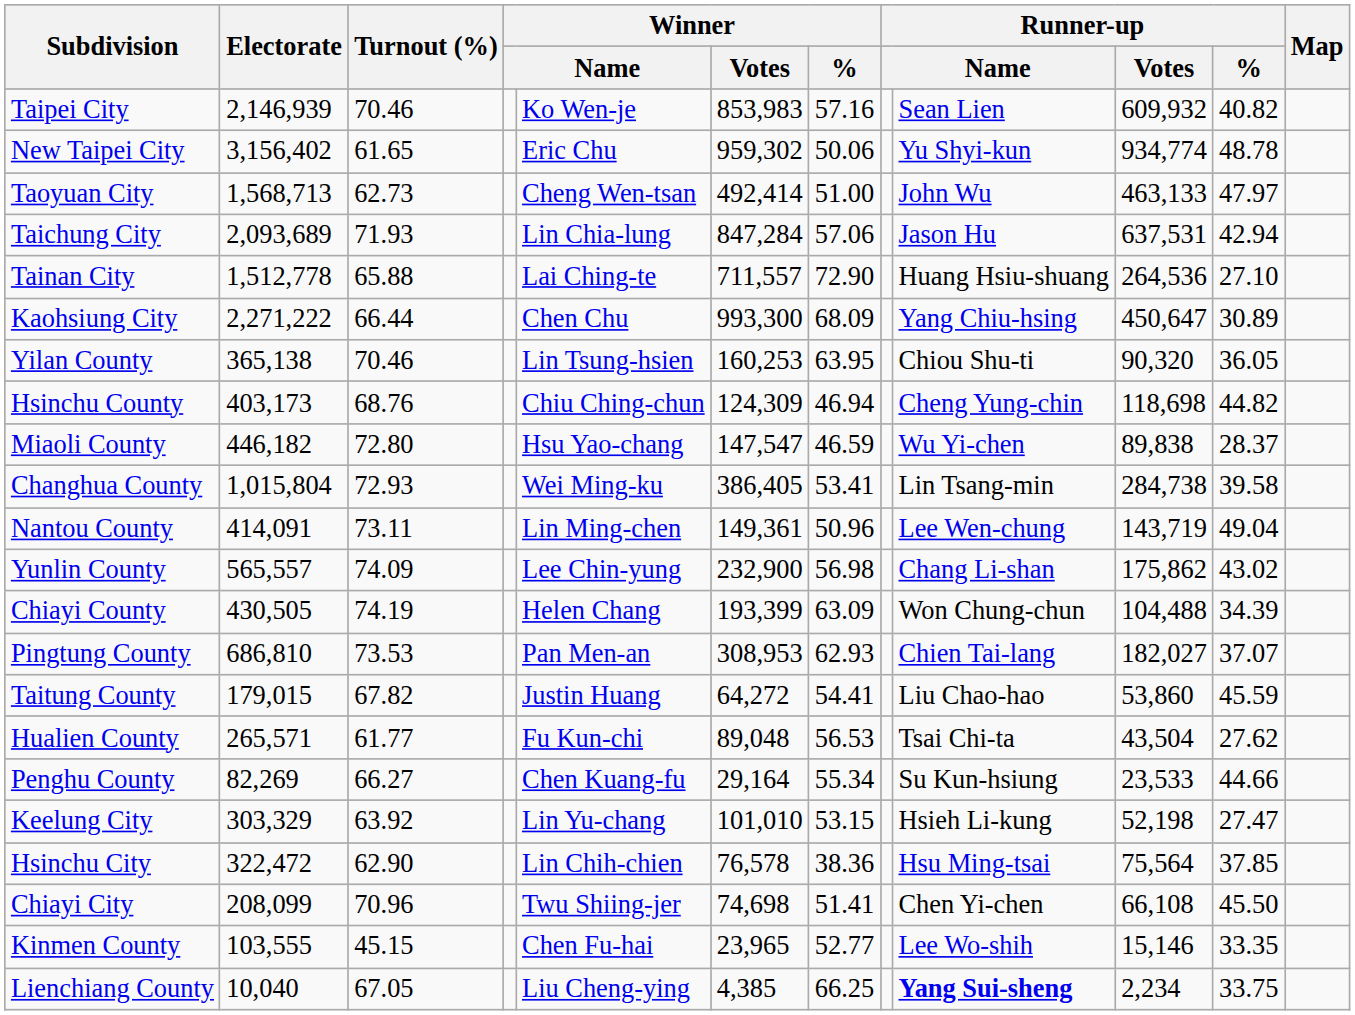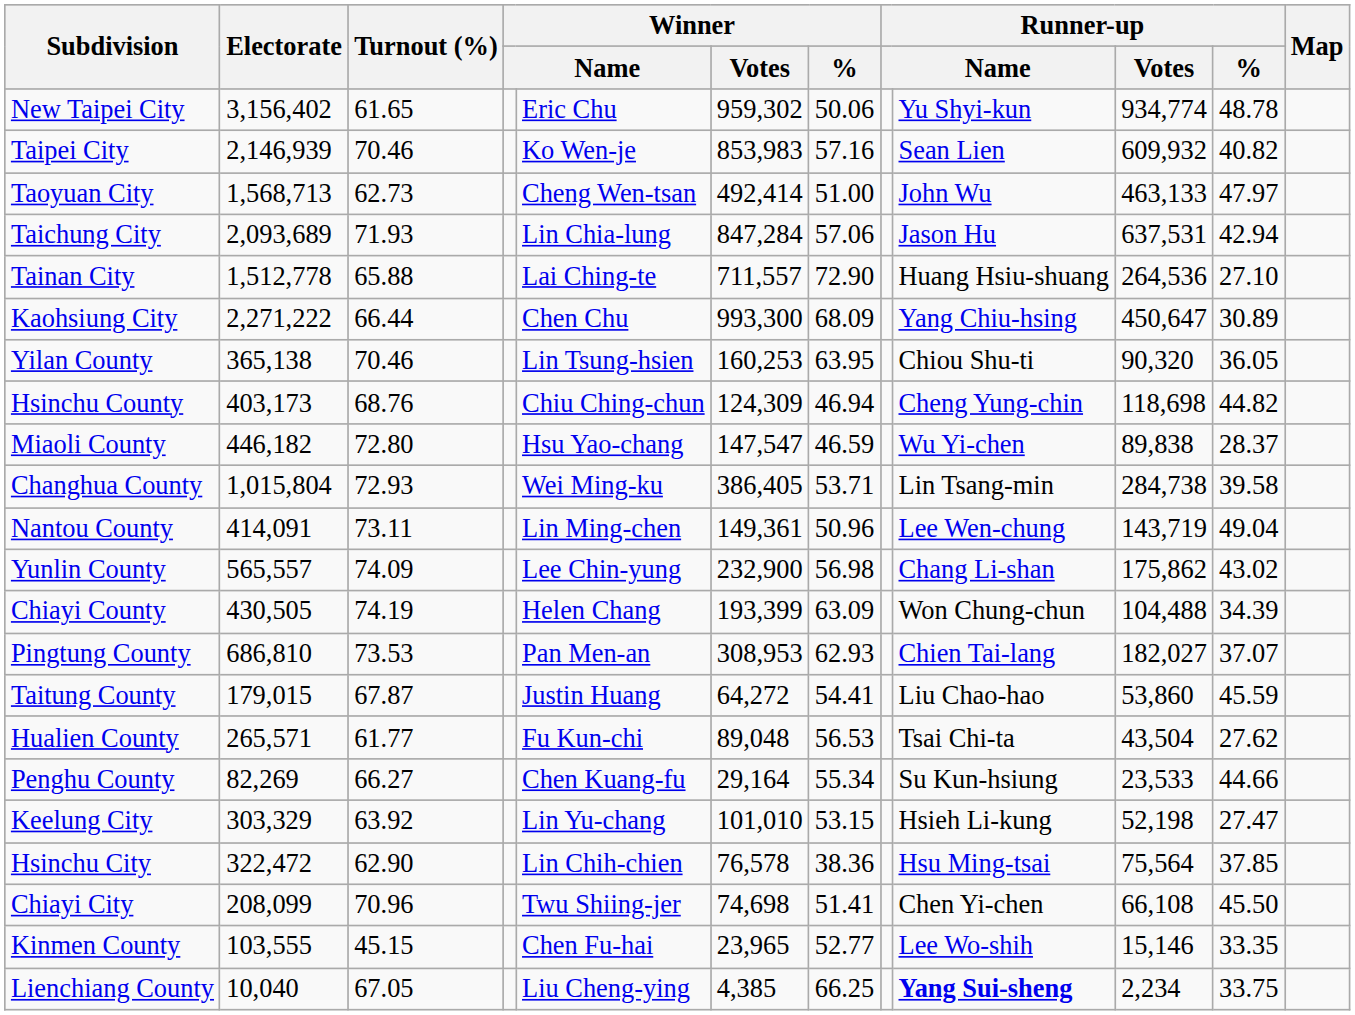rows swapped: (98, 151) <-> (70, 109)
(844, 485) 53.41 -> (844, 485) 53.71
(384, 695) 67.82 -> (384, 695) 67.87
